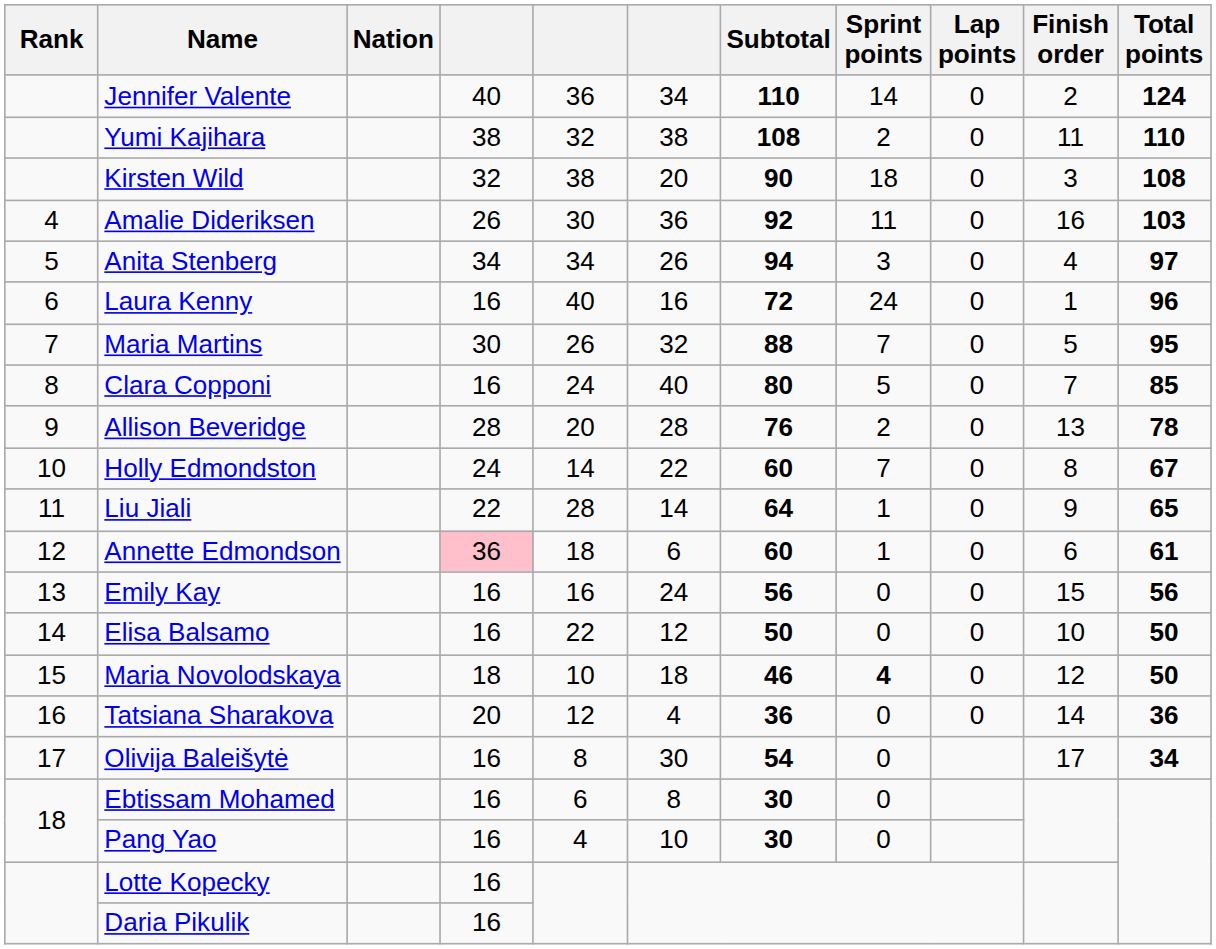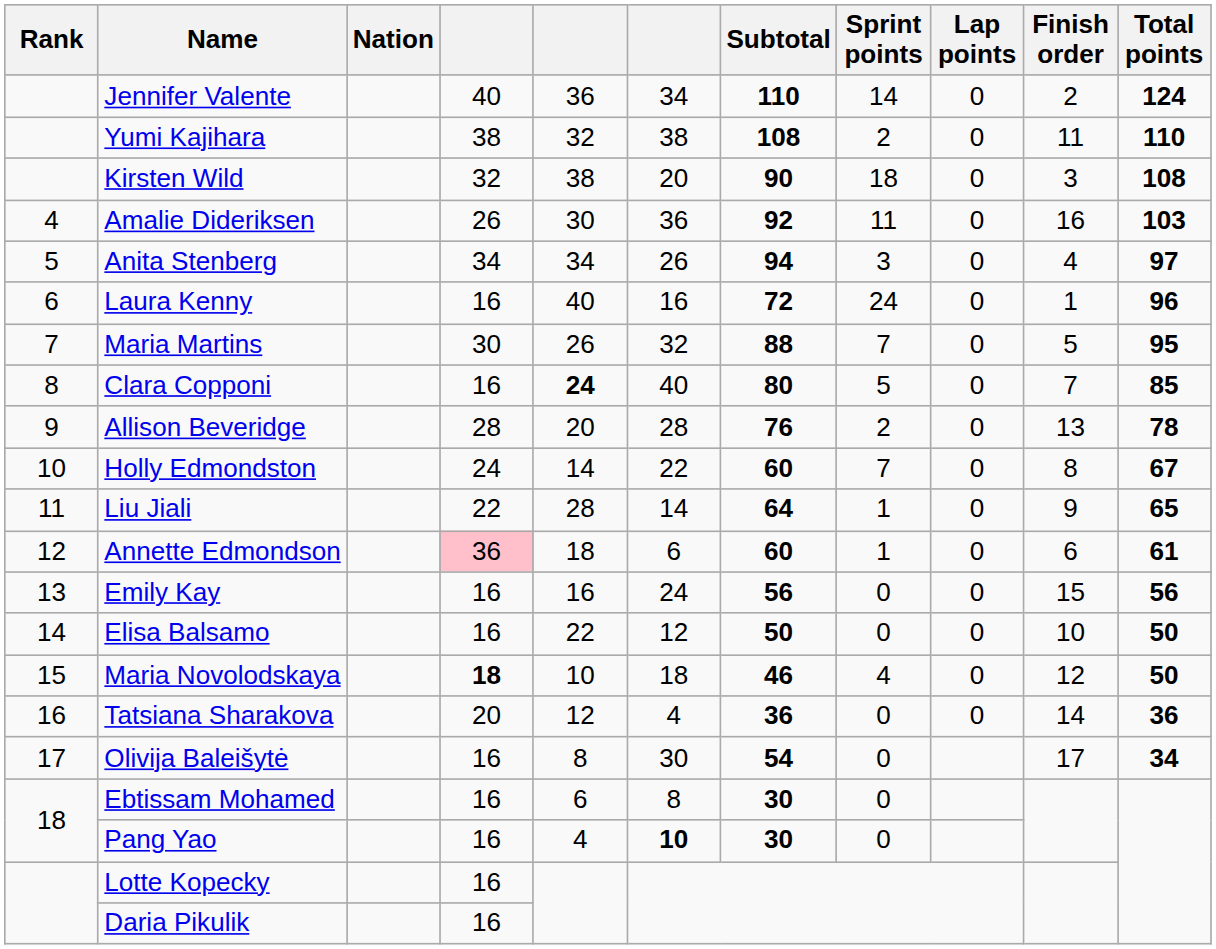(580, 385) normal -> (580, 385) bold
(487, 674) normal -> (487, 674) bold
(884, 674) bold -> (884, 674) normal
(674, 840) normal -> (674, 840) bold
